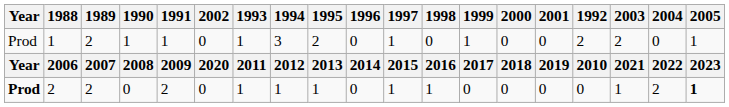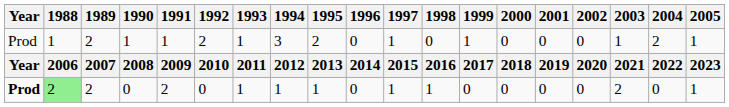columns swapped: (592, 16) <-> (214, 16)
(618, 41) 2 -> (618, 41) 1
(656, 41) 0 -> (656, 41) 2
(51, 89) no background -> (51, 89) lightgreen background
(618, 89) 1 -> (618, 89) 2
(656, 89) 2 -> (656, 89) 0
(694, 89) bold -> (694, 89) normal
